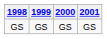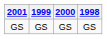columns swapped: (17, 12) <-> (90, 12)
